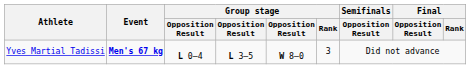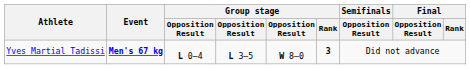(328, 52) normal -> (328, 52) bold
